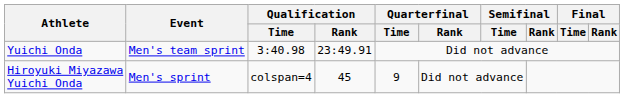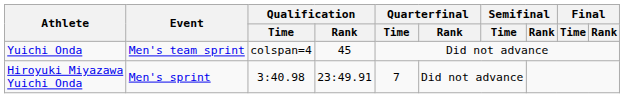(281, 51) 3:40.98 -> (281, 51) colspan=4
(345, 51) 23:49.91 -> (345, 51) 45
(281, 77) colspan=4 -> (281, 77) 3:40.98
(345, 77) 45 -> (345, 77) 23:49.91
(396, 77) 9 -> (396, 77) 7
